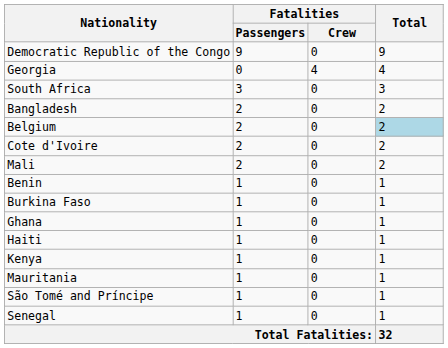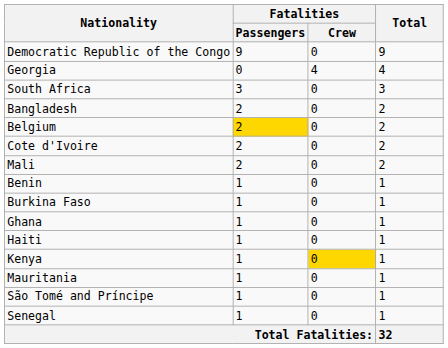(239, 127) no background -> (239, 127) gold background
(382, 127) lightblue background -> (382, 127) no background
(314, 259) no background -> (314, 259) gold background
